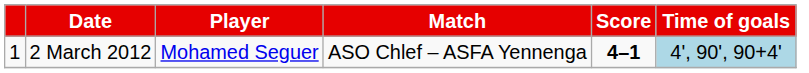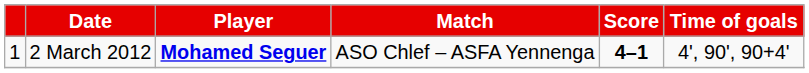(240, 52) normal -> (243, 52) bold
(726, 52) lightblue background -> (734, 52) no background
